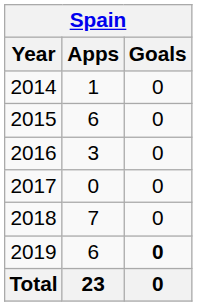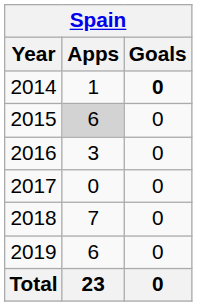(158, 86) normal -> (158, 86) bold
(93, 119) no background -> (93, 119) lightgrey background
(158, 251) bold -> (158, 251) normal
